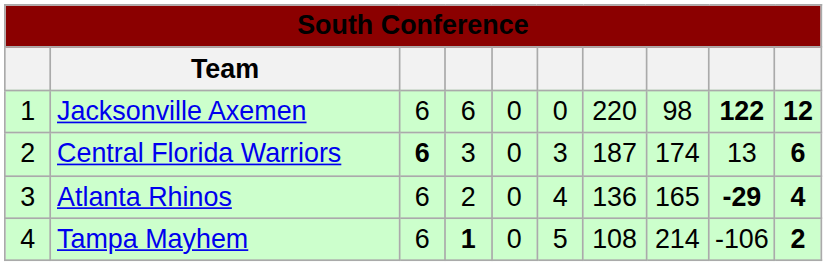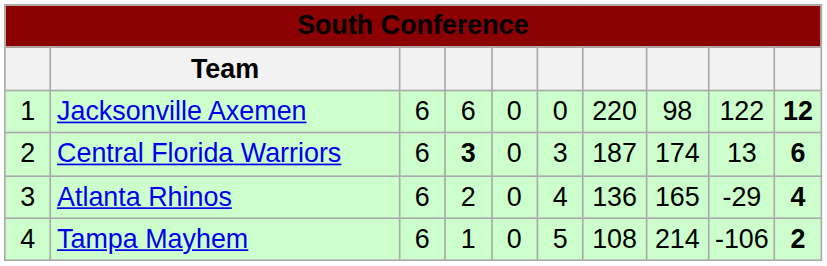(742, 111) bold -> (742, 111) normal
(422, 153) bold -> (422, 153) normal
(468, 153) normal -> (468, 153) bold
(742, 196) bold -> (742, 196) normal
(468, 238) bold -> (468, 238) normal
